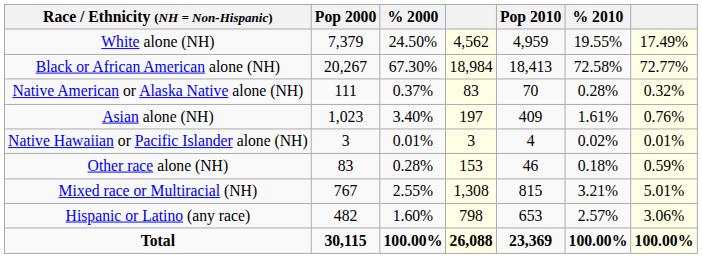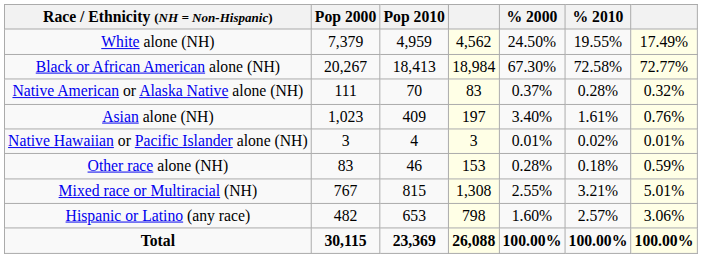columns swapped: (531, 16) <-> (413, 16)
